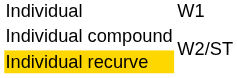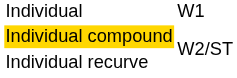(89, 36) no background -> (89, 36) gold background
(77, 61) gold background -> (77, 61) no background
